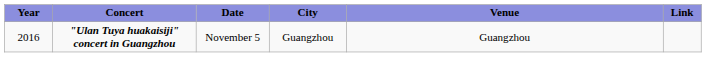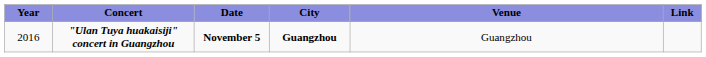(233, 36) normal -> (232, 36) bold
(308, 36) normal -> (309, 36) bold
